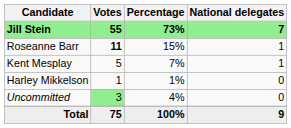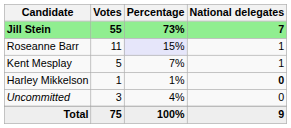(116, 47) bold -> (116, 47) normal
(174, 47) no background -> (174, 47) lavender background
(281, 81) normal -> (281, 81) bold
(119, 98) lightgreen background -> (119, 98) no background
